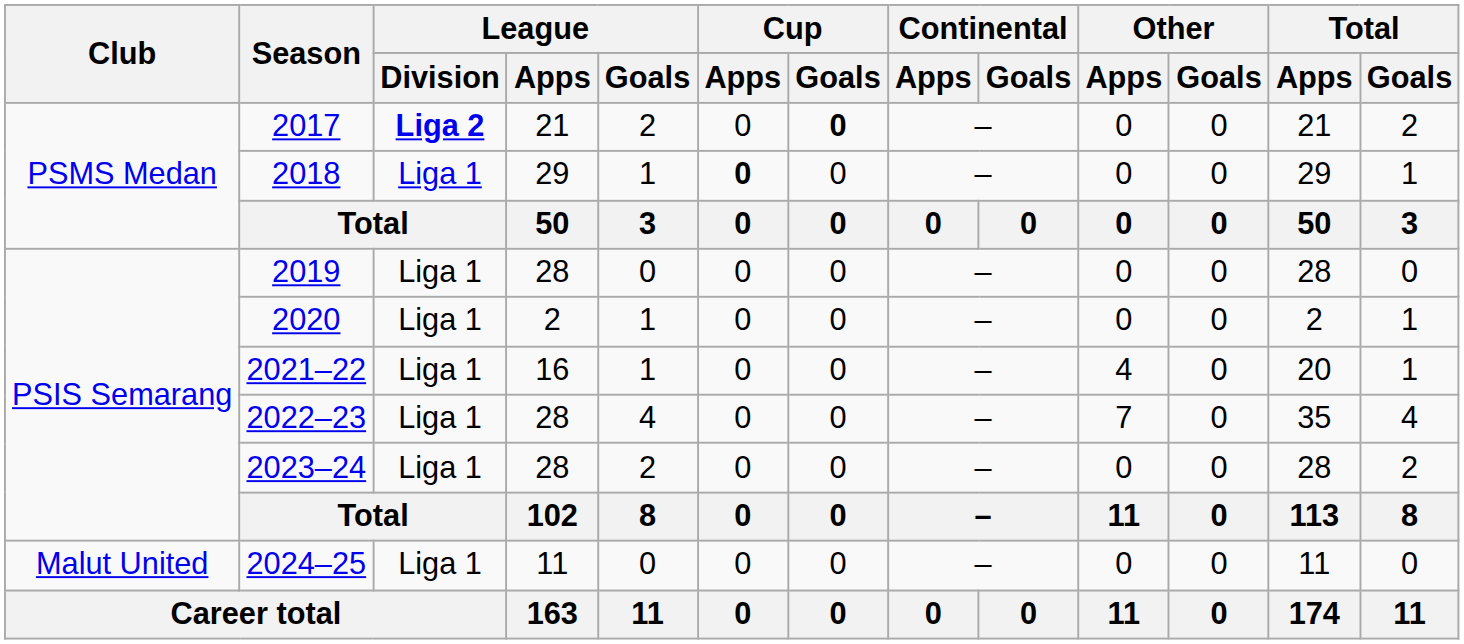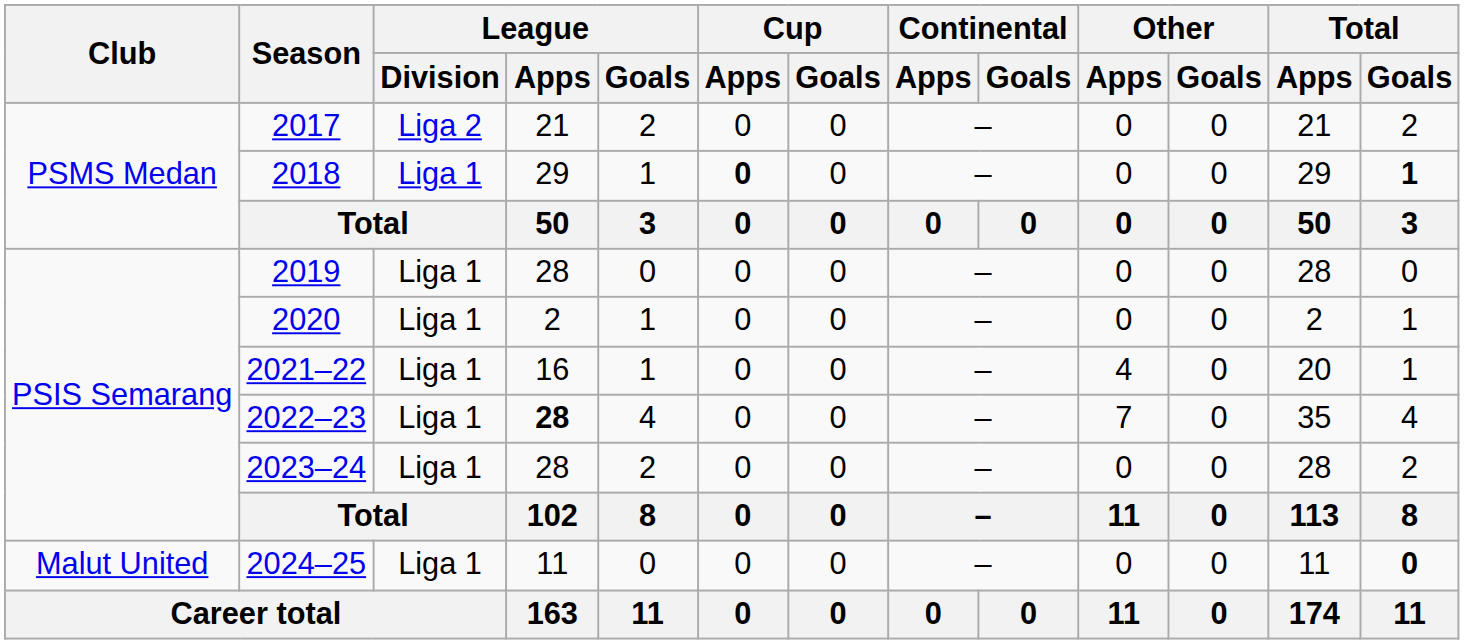(440, 126) bold -> (440, 126) normal
(838, 126) bold -> (838, 126) normal
(1410, 175) normal -> (1410, 175) bold
(552, 418) normal -> (552, 418) bold
(1410, 564) normal -> (1410, 564) bold
